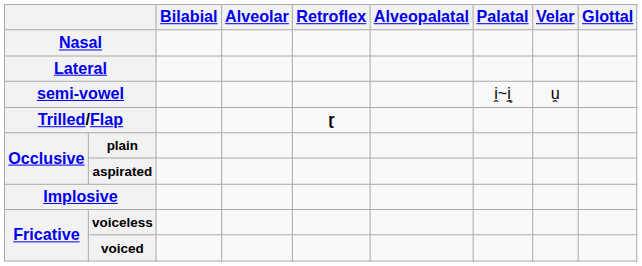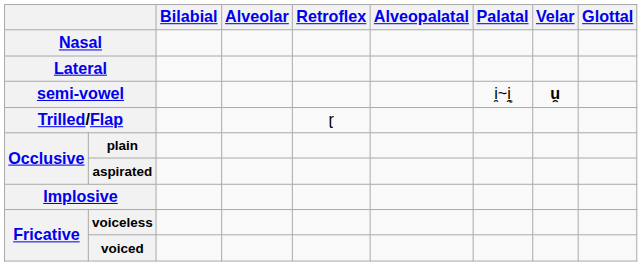(555, 94) normal -> (555, 94) bold
(331, 119) bold -> (331, 119) normal
